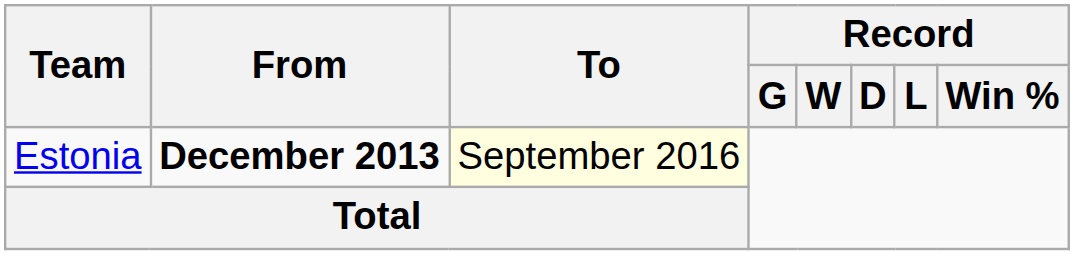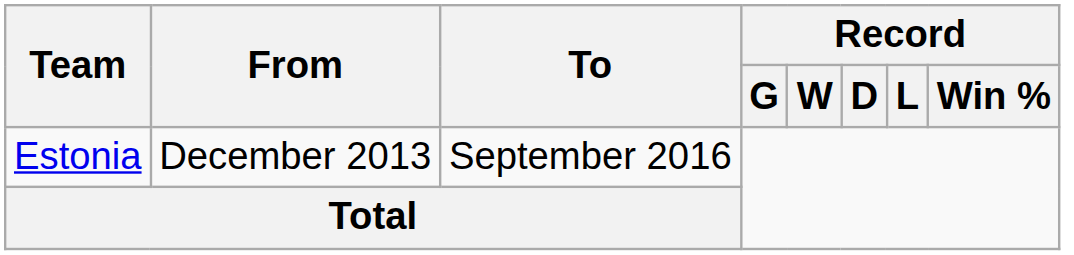(300, 156) bold -> (295, 156) normal
(599, 156) lightyellow background -> (590, 156) no background
